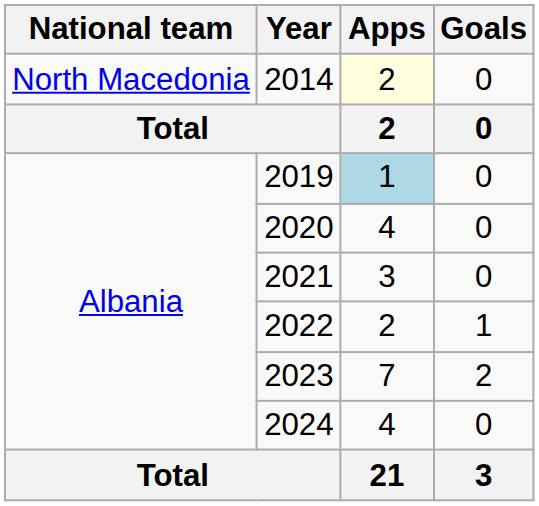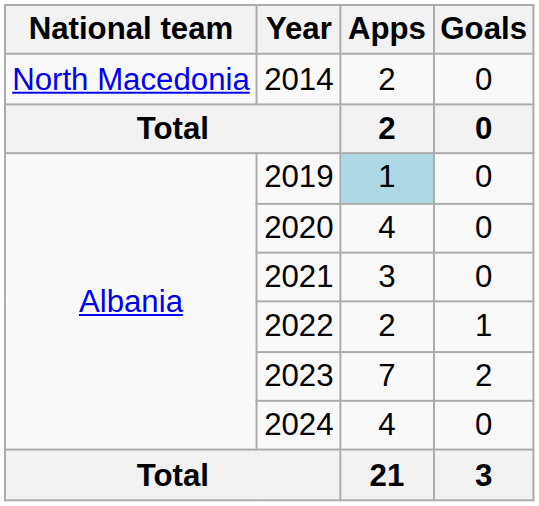(387, 78) lightyellow background -> (387, 78) no background
